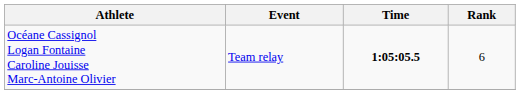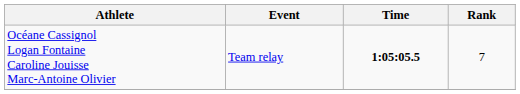(482, 57) 6 -> (482, 57) 7
